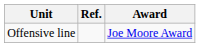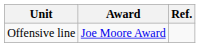columns swapped: (150, 14) <-> (91, 14)
